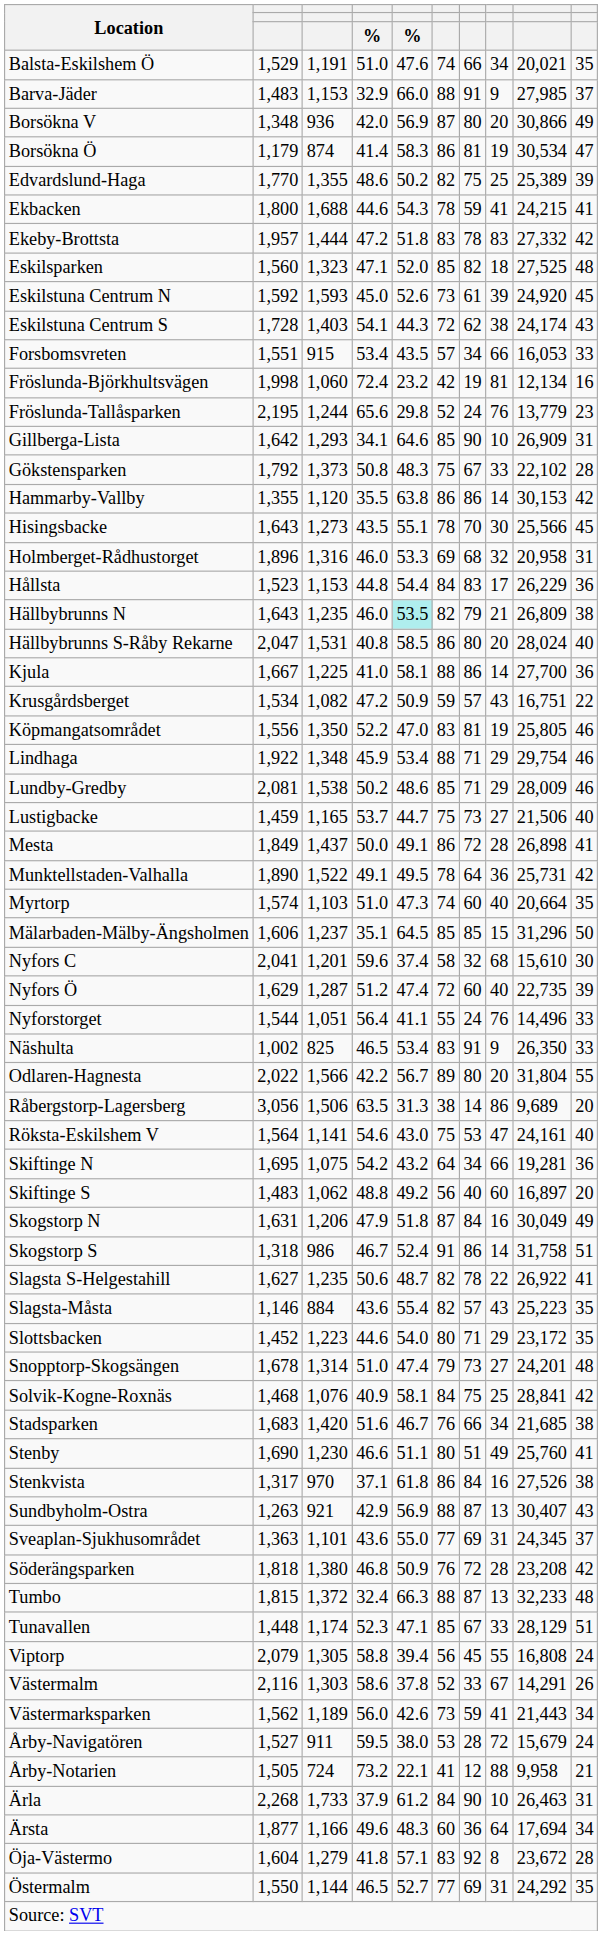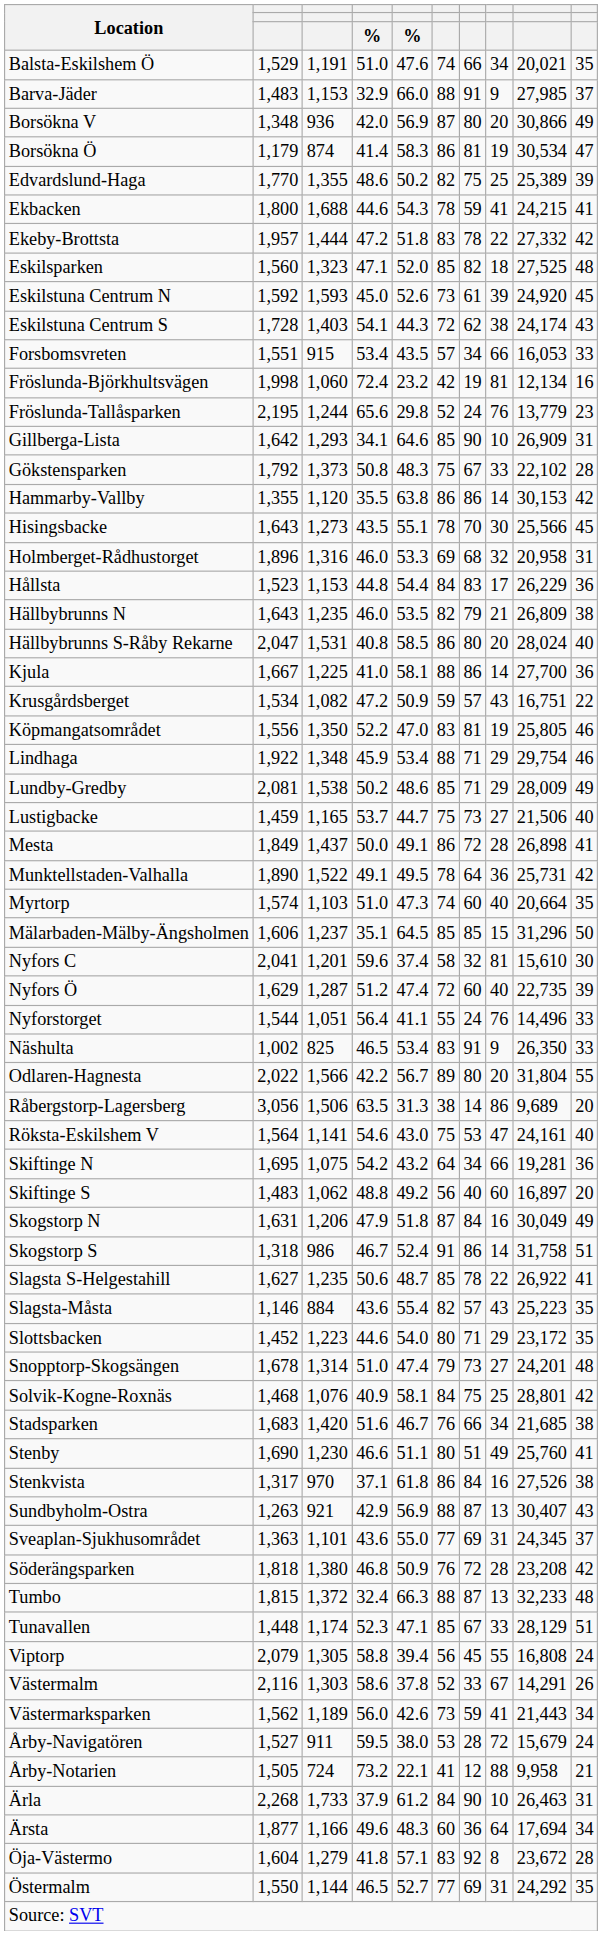(499, 238) 83 -> (499, 238) 22
(412, 614) paleturquoise background -> (412, 614) no background
(584, 787) 46 -> (584, 787) 49
(499, 961) 68 -> (499, 961) 81
(446, 1279) 82 -> (446, 1279) 85
(542, 1395) 28,841 -> (542, 1395) 28,801
